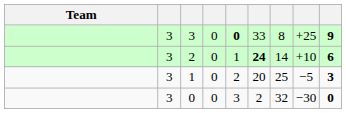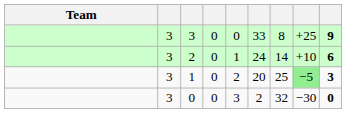(237, 35) bold -> (237, 35) normal
(259, 56) bold -> (259, 56) normal
(306, 77) no background -> (306, 77) lightgreen background
